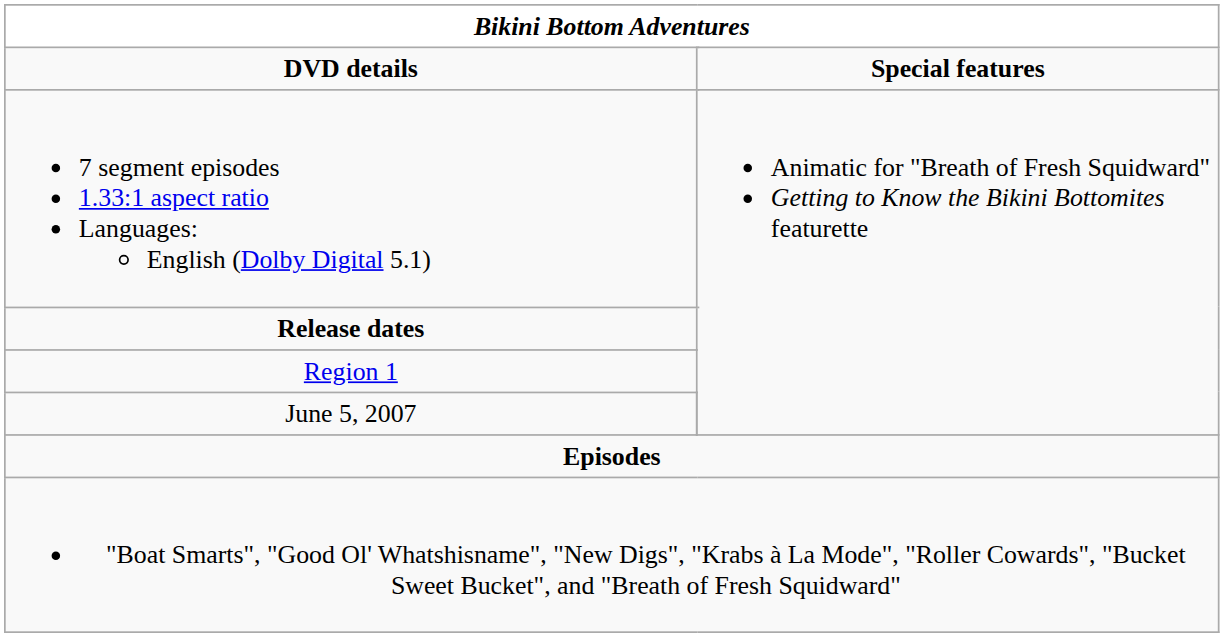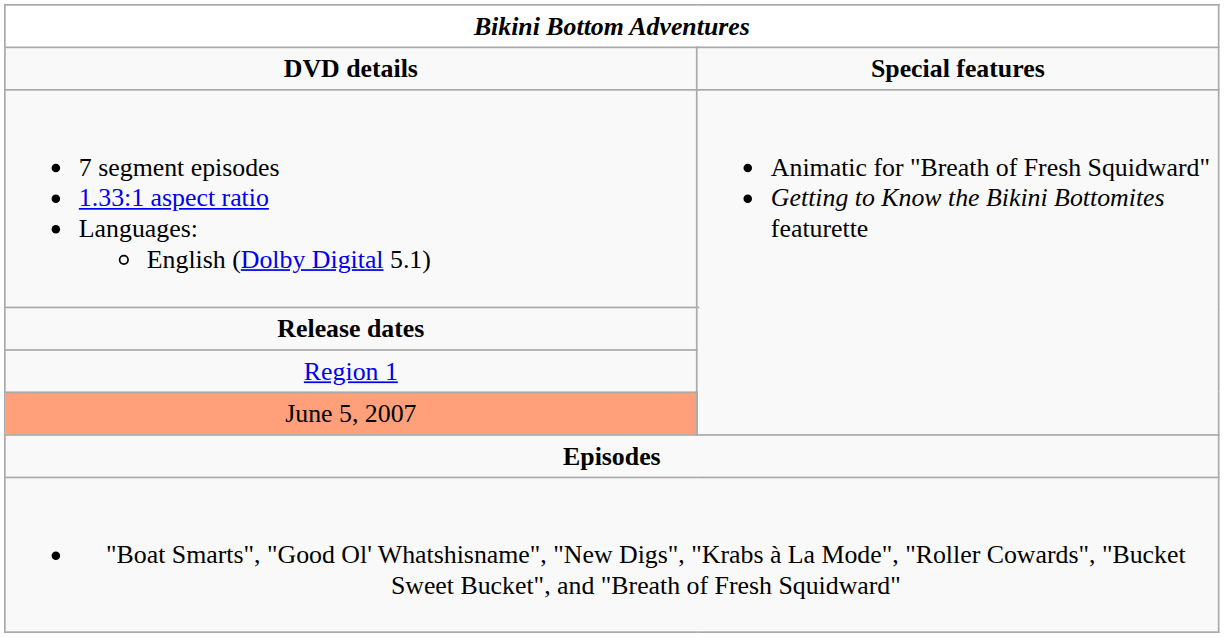(351, 413) no background -> (351, 413) lightsalmon background
